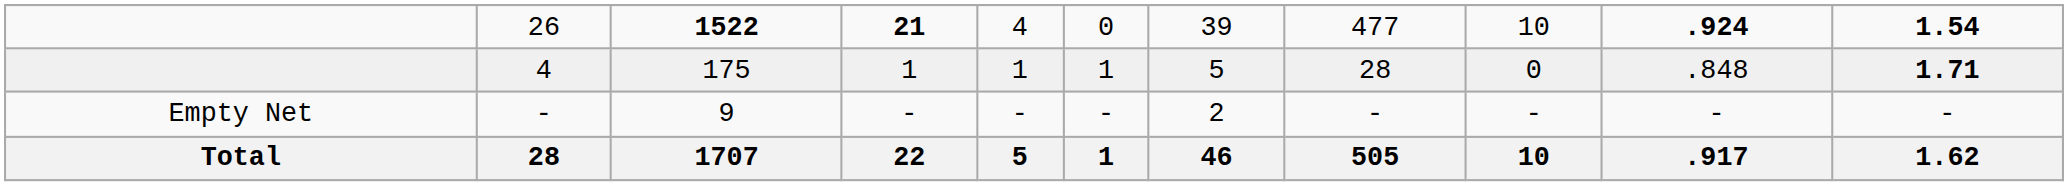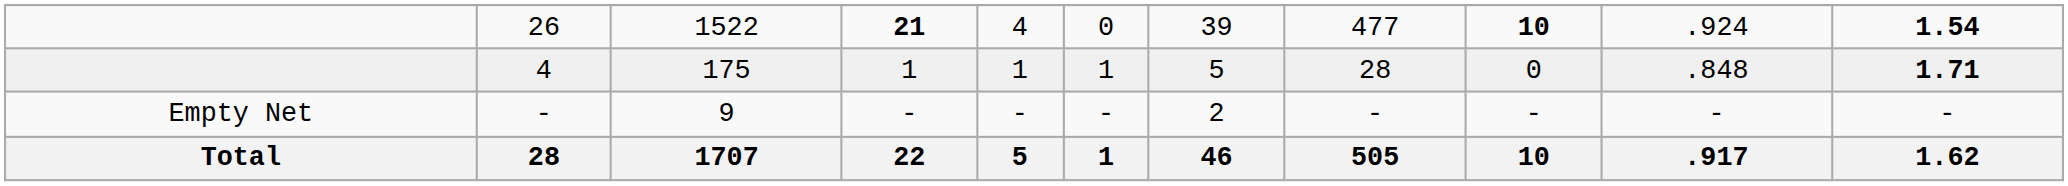(727, 27) bold -> (727, 27) normal
(1534, 27) normal -> (1534, 27) bold
(1716, 27) bold -> (1716, 27) normal
